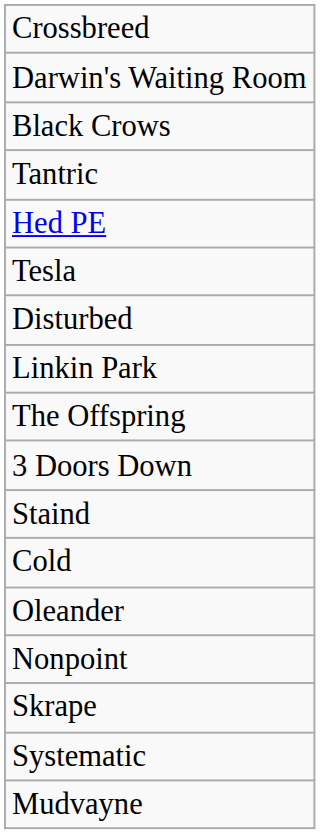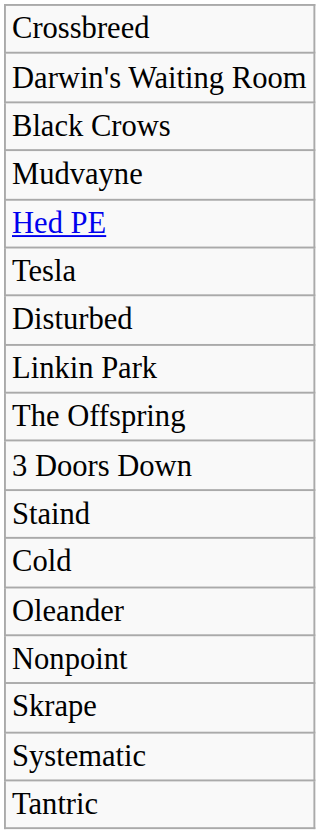(55, 174) Tantric -> (77, 174) Mudvayne
(77, 804) Mudvayne -> (55, 804) Tantric
